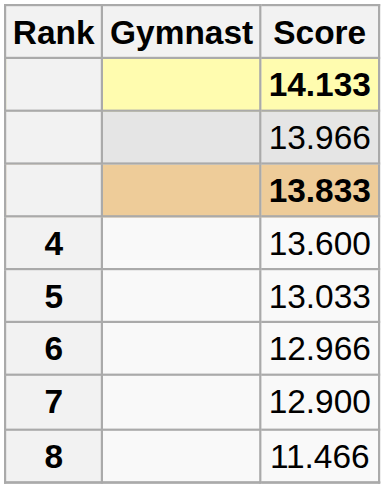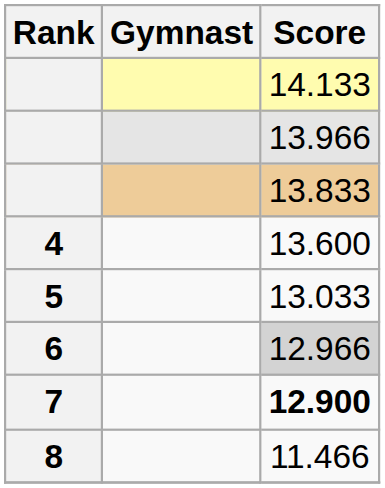(320, 85) bold -> (320, 85) normal
(320, 191) bold -> (320, 191) normal
(320, 349) no background -> (320, 349) lightgrey background
(320, 402) normal -> (320, 402) bold
